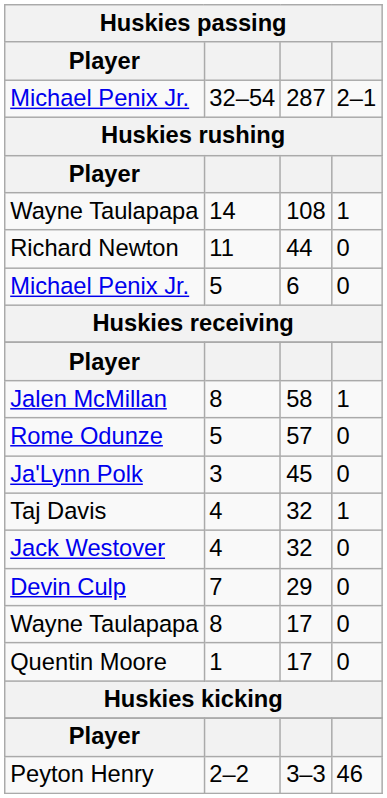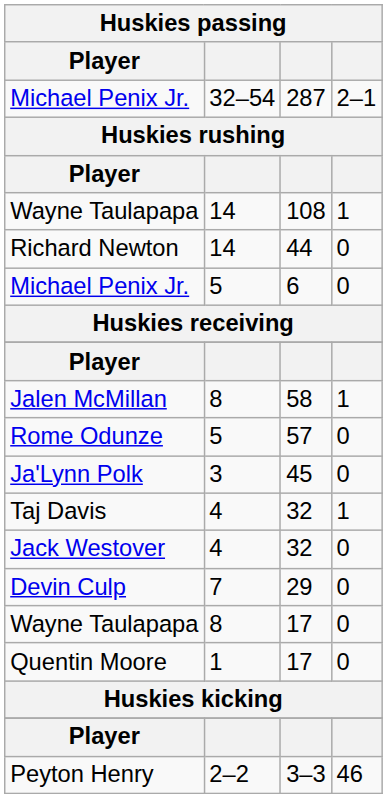(222, 248) 11 -> (223, 248) 14
